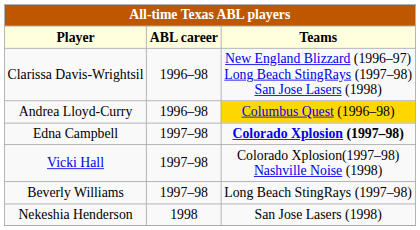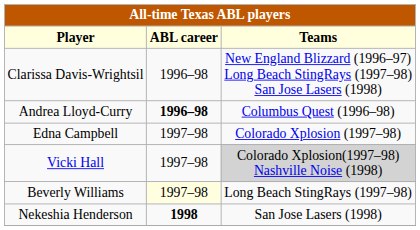(184, 111) normal -> (184, 111) bold
(318, 111) gold background -> (318, 111) no background
(318, 133) bold -> (318, 133) normal
(318, 163) no background -> (318, 163) lightgrey background
(184, 192) no background -> (184, 192) lightyellow background
(184, 214) normal -> (184, 214) bold
